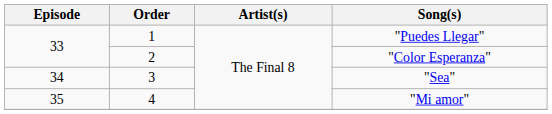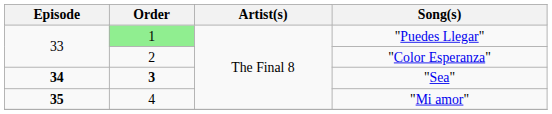(152, 36) no background -> (152, 36) lightgreen background
(57, 78) normal -> (57, 78) bold
(152, 78) normal -> (152, 78) bold
(57, 99) normal -> (57, 99) bold
